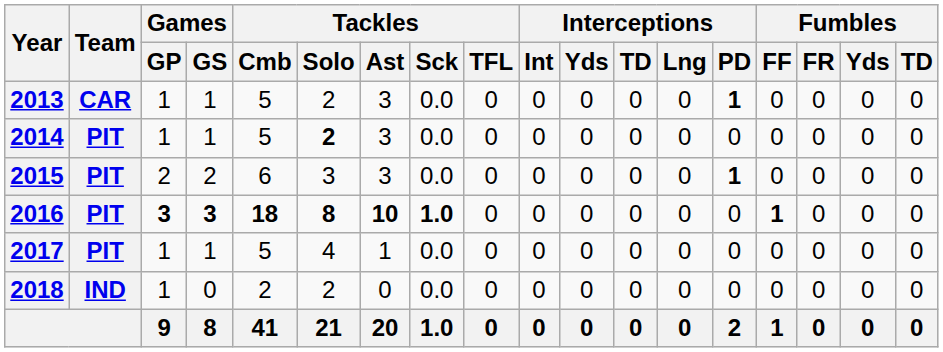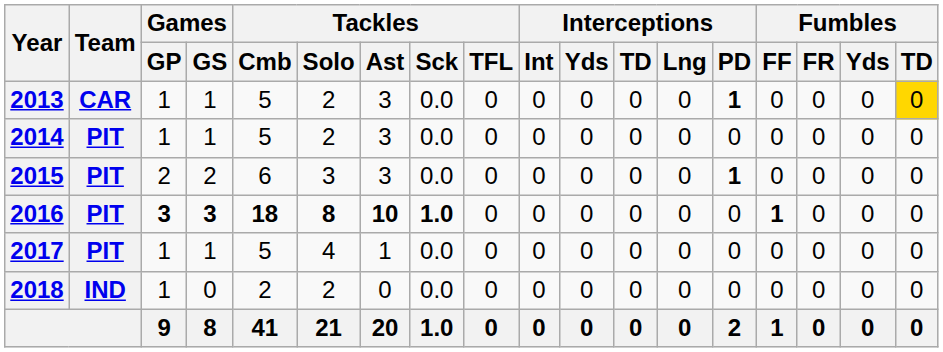(917, 99) no background -> (917, 99) gold background
(329, 137) bold -> (329, 137) normal
